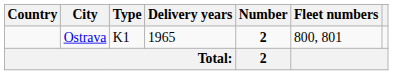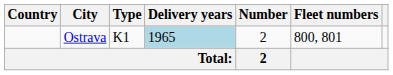(162, 37) no background -> (162, 37) lightblue background
(263, 37) bold -> (263, 37) normal
